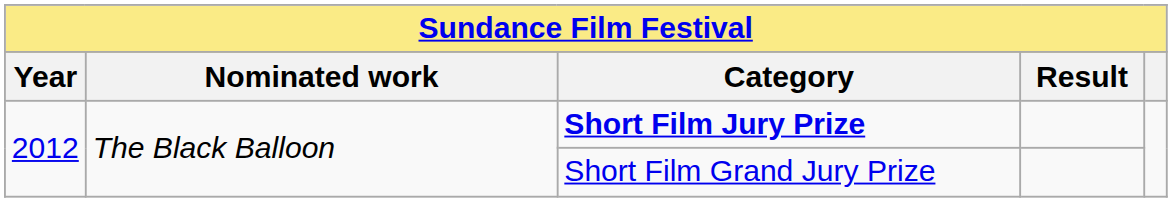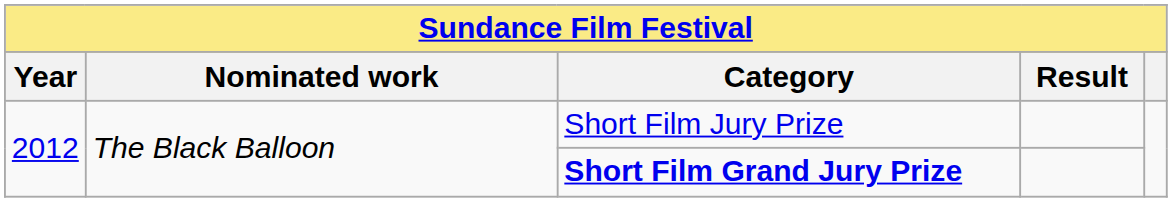(715, 123) bold -> (704, 123) normal
(750, 171) normal -> (763, 171) bold
